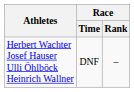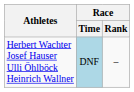(89, 62) no background -> (89, 62) lightblue background
